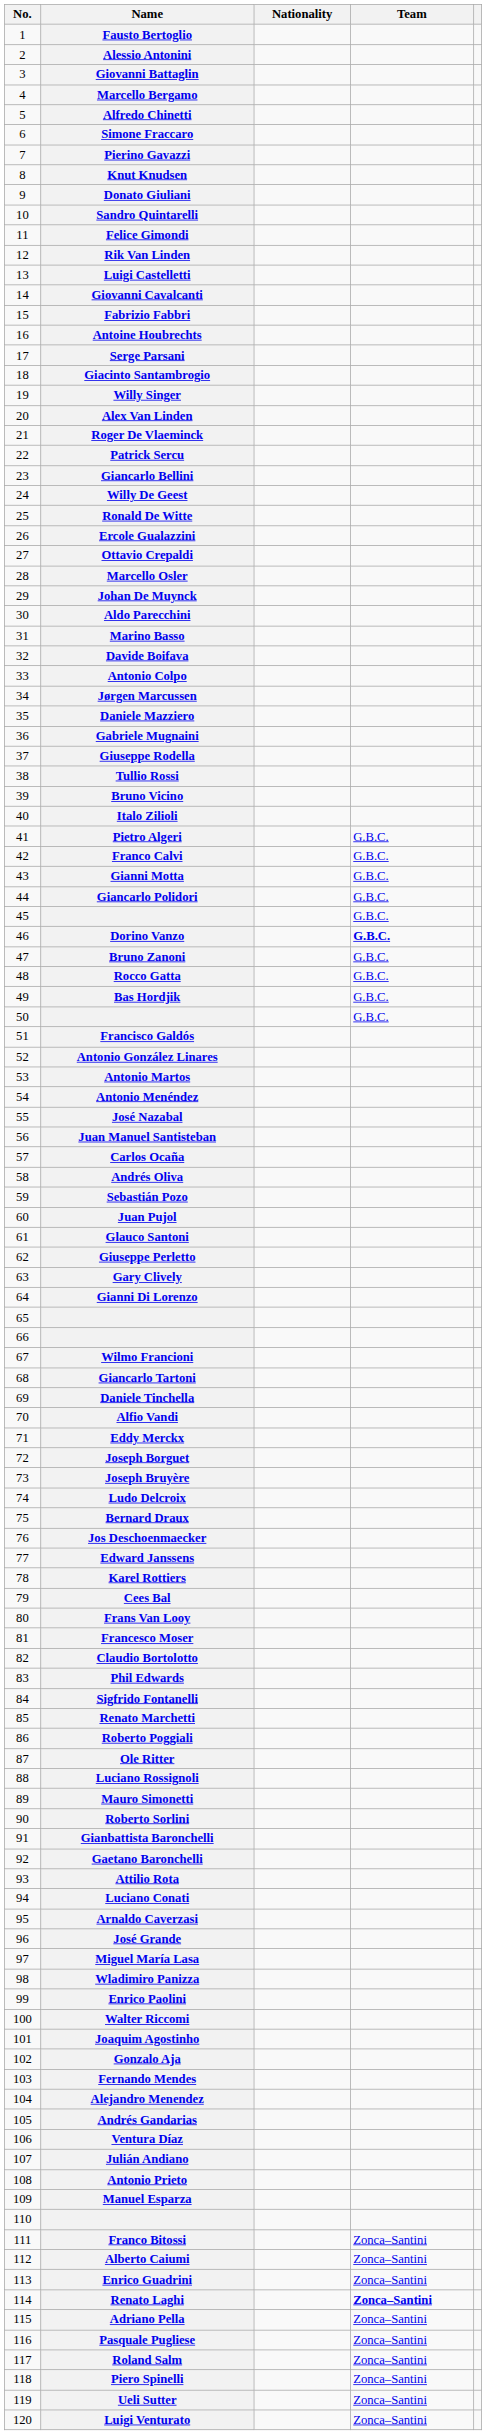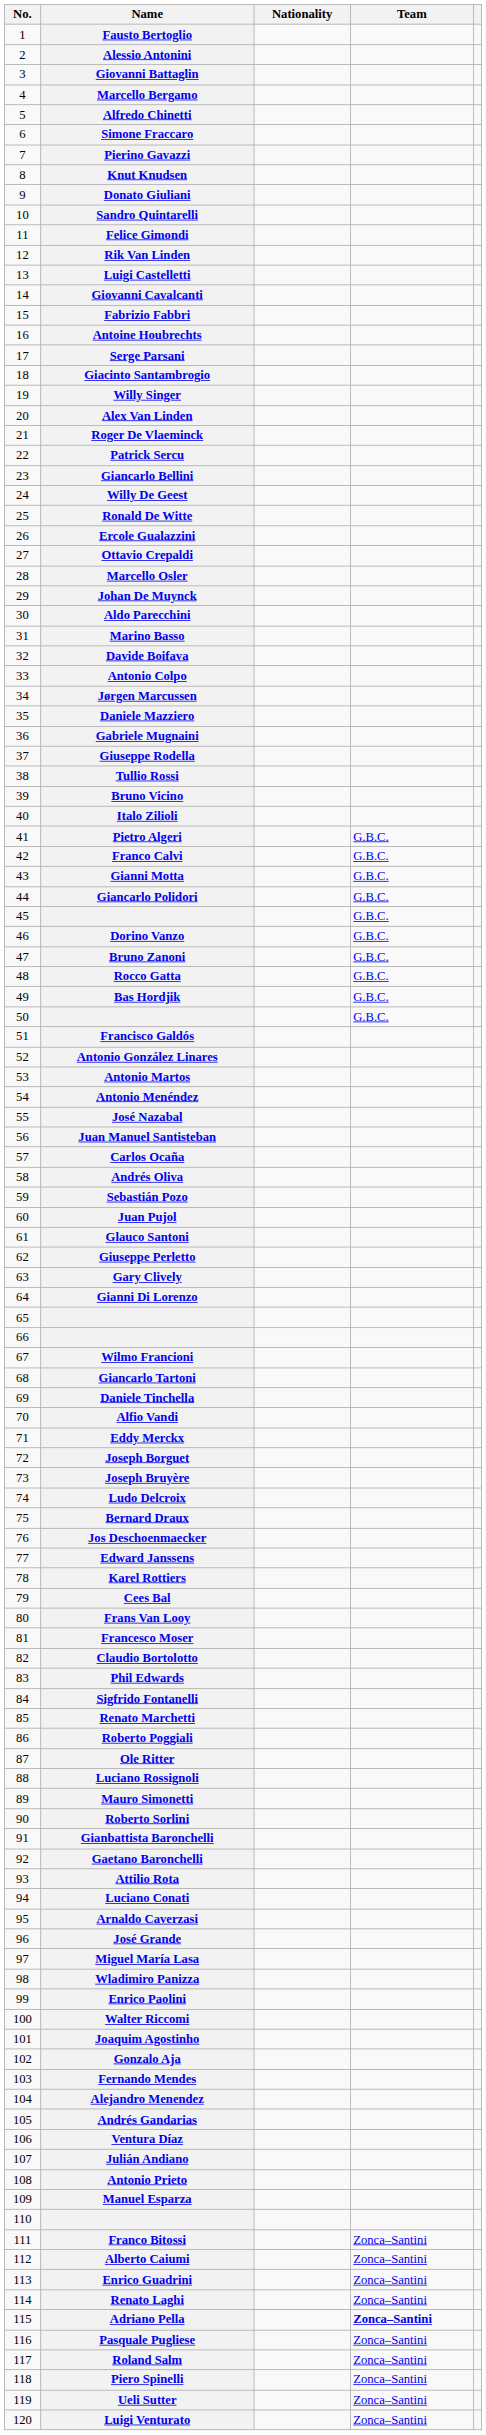(372, 936) bold -> (371, 936) normal
(393, 2299) bold -> (390, 2299) normal
(390, 2319) normal -> (393, 2319) bold
